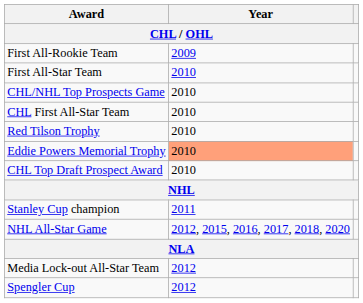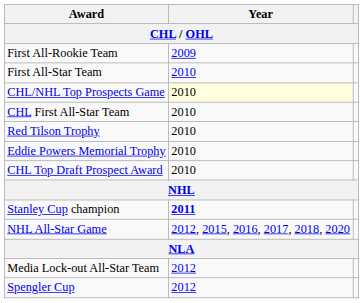(184, 92) no background -> (184, 92) lightyellow background
(184, 151) lightsalmon background -> (184, 151) no background
(183, 209) normal -> (183, 209) bold
